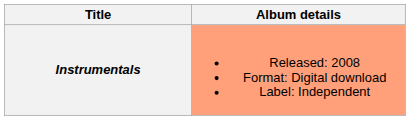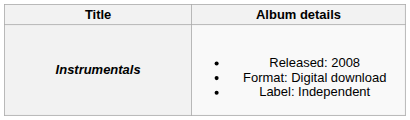(298, 77) lightsalmon background -> (298, 77) no background
